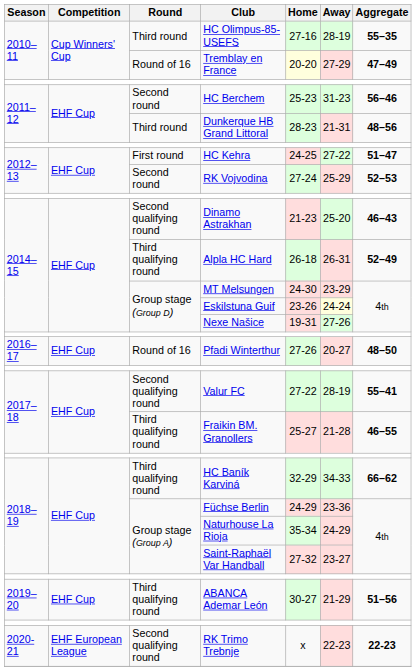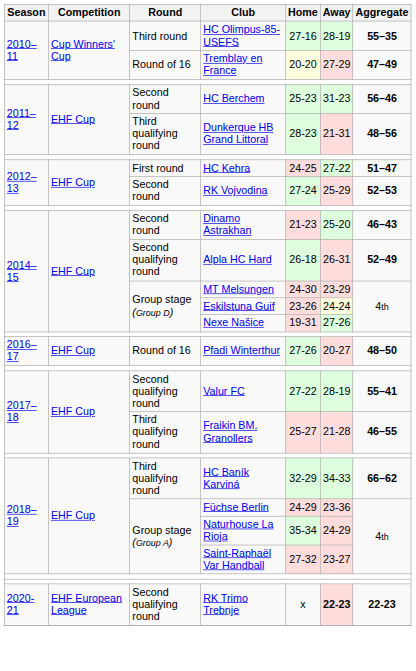(160, 128) Third round -> (155, 134) Third qualifying round
(155, 219) Second qualifying round -> (151, 225) Second round
(155, 260) Third qualifying round -> (155, 260) Second qualifying round
- row: (22, 599)
(337, 645) normal -> (337, 604) bold
